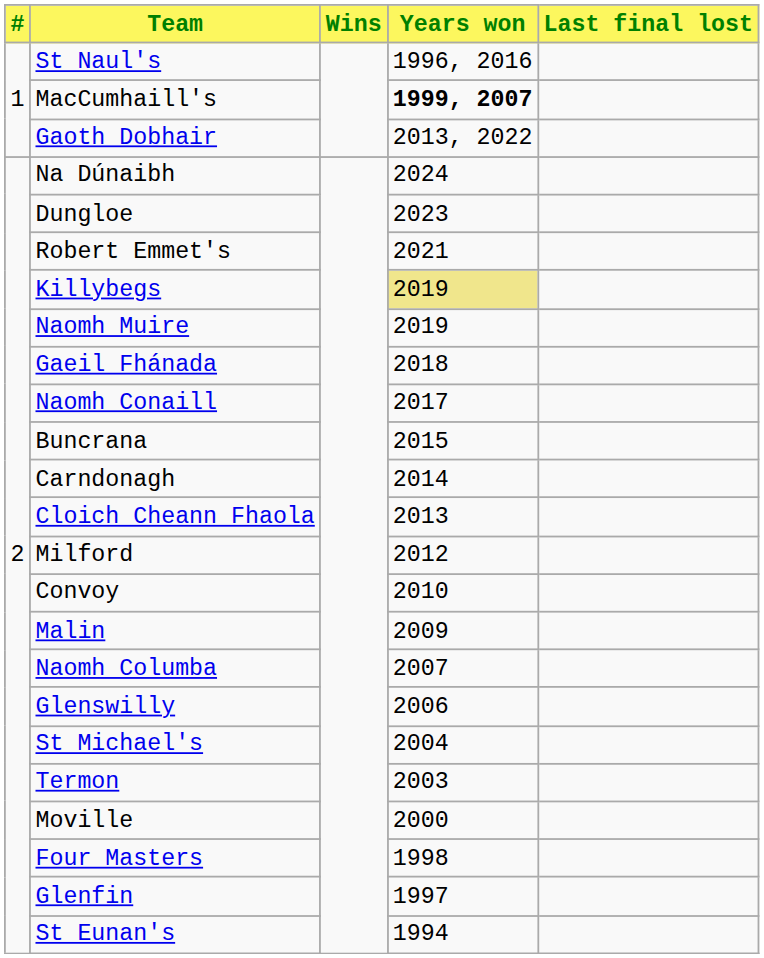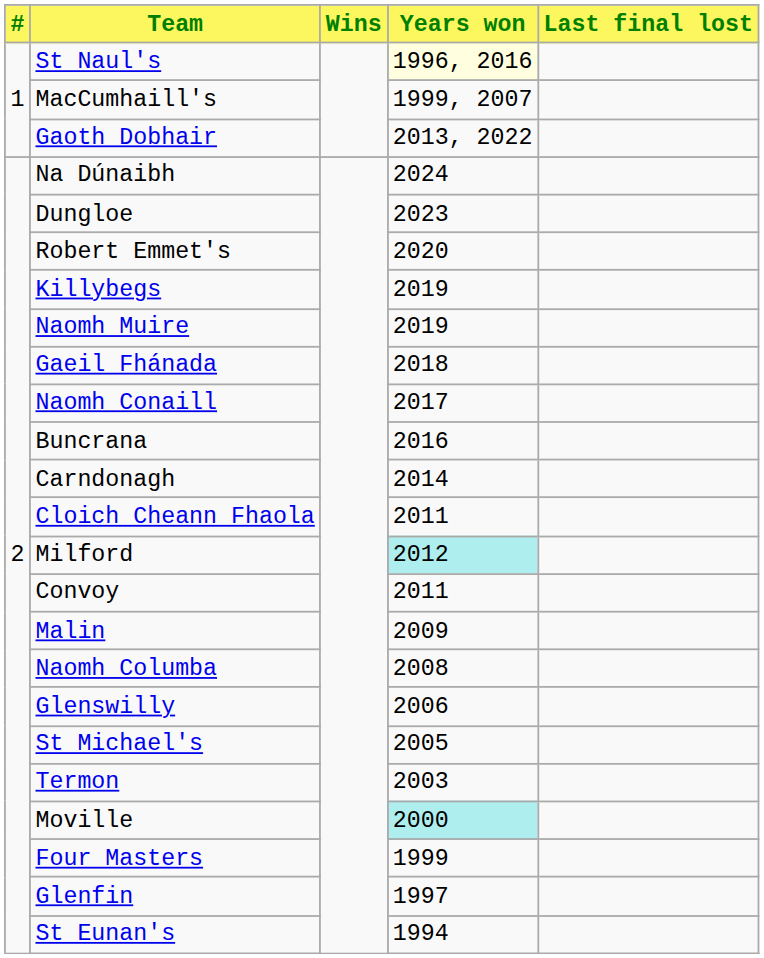(463, 62) no background -> (463, 62) lightyellow background
(463, 100) bold -> (463, 100) normal
(421, 251) 2021 -> (421, 251) 2020
(421, 289) khaki background -> (421, 289) no background
(421, 441) 2015 -> (421, 441) 2016
(421, 517) 2013 -> (421, 517) 2011
(421, 555) no background -> (421, 555) paleturquoise background
(421, 593) 2010 -> (421, 593) 2011
(421, 669) 2007 -> (421, 669) 2008
(421, 744) 2004 -> (421, 744) 2005
(421, 820) no background -> (421, 820) paleturquoise background
(421, 858) 1998 -> (421, 858) 1999
